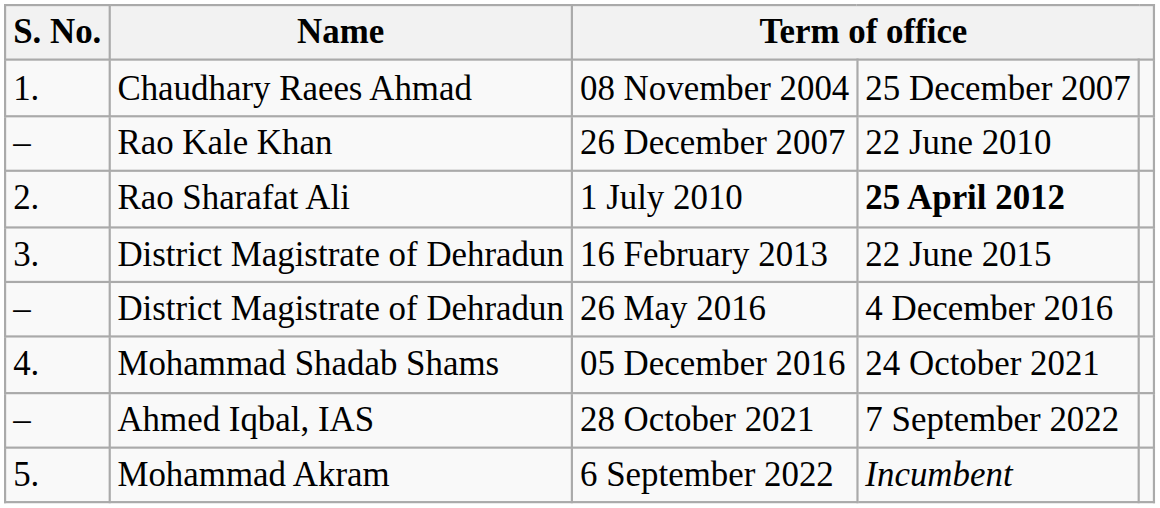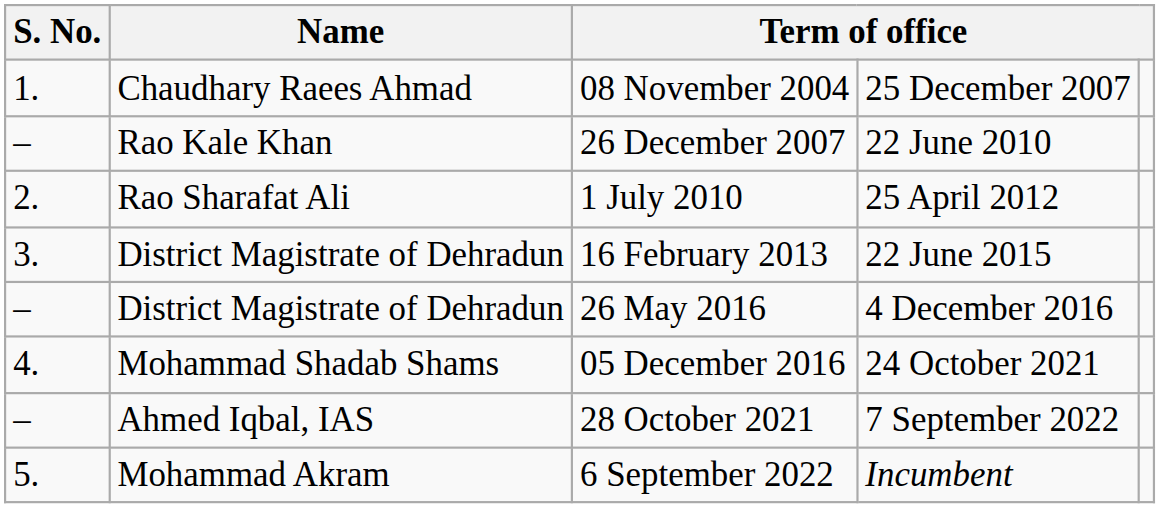(965, 198) bold -> (962, 198) normal
